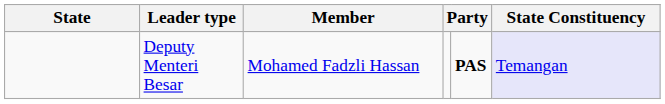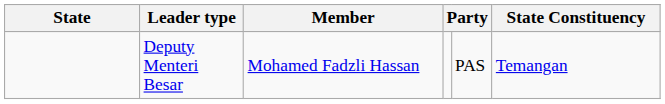(471, 65) bold -> (470, 65) normal
(532, 65) lavender background -> (532, 65) no background
